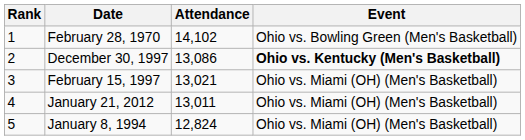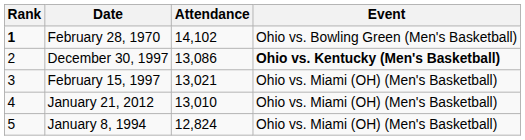(11, 37) normal -> (11, 37) bold
(195, 102) 13,011 -> (196, 102) 13,010
